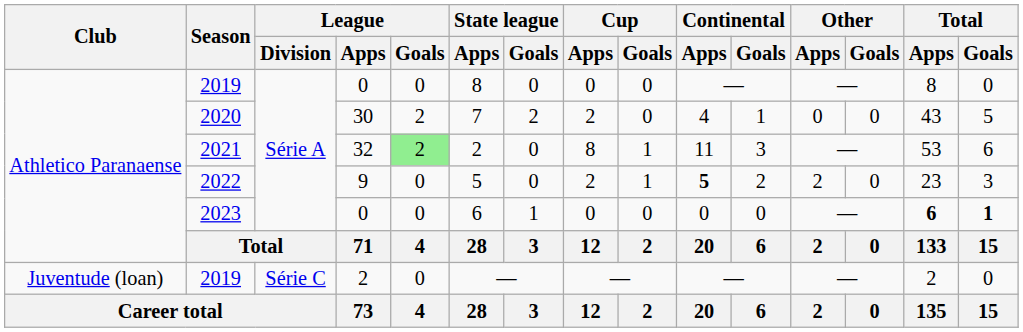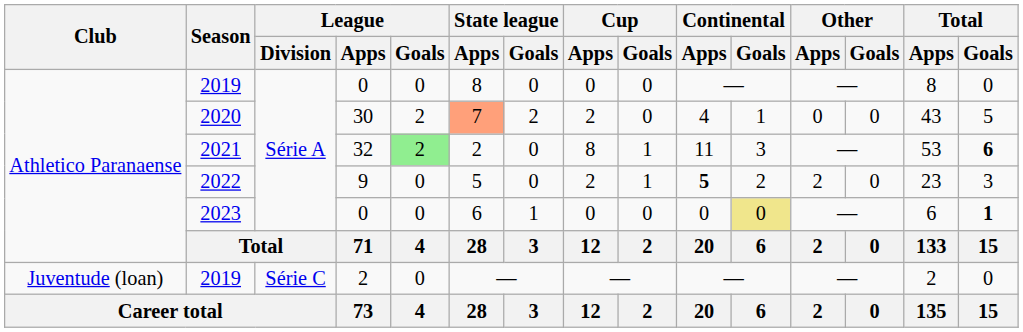(477, 117) no background -> (477, 117) lightsalmon background
(988, 149) normal -> (988, 149) bold
(761, 213) no background -> (761, 213) khaki background
(931, 213) bold -> (931, 213) normal
